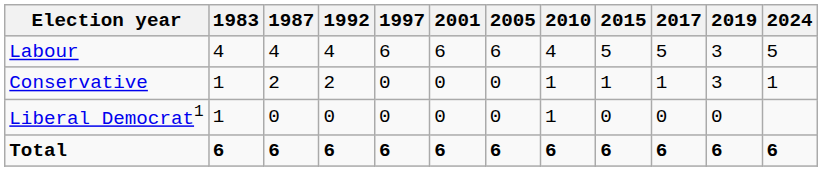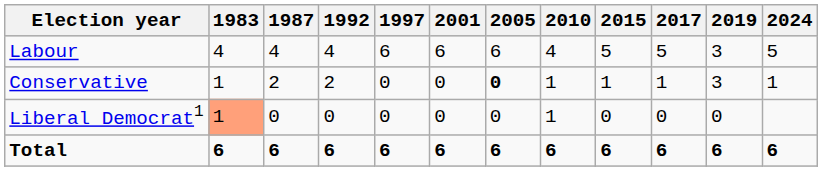(495, 83) normal -> (495, 83) bold
(219, 117) no background -> (219, 117) lightsalmon background
